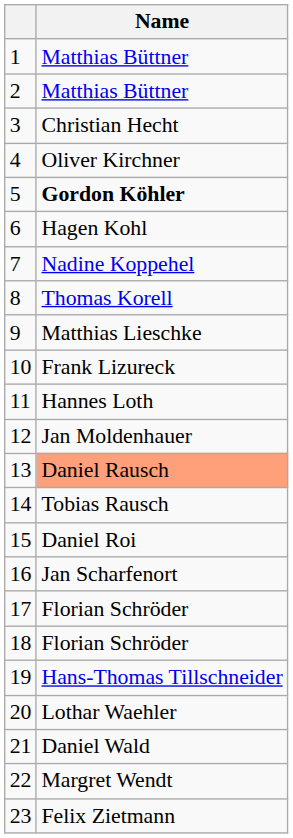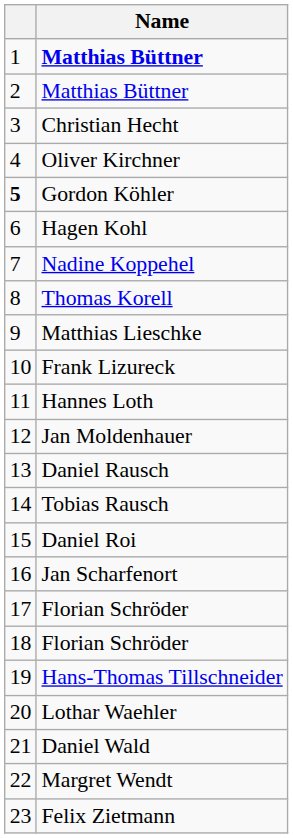(115, 56) normal -> (122, 56) bold
(15, 194) normal -> (15, 194) bold
(113, 194) bold -> (108, 194) normal
(105, 470) lightsalmon background -> (105, 470) no background
